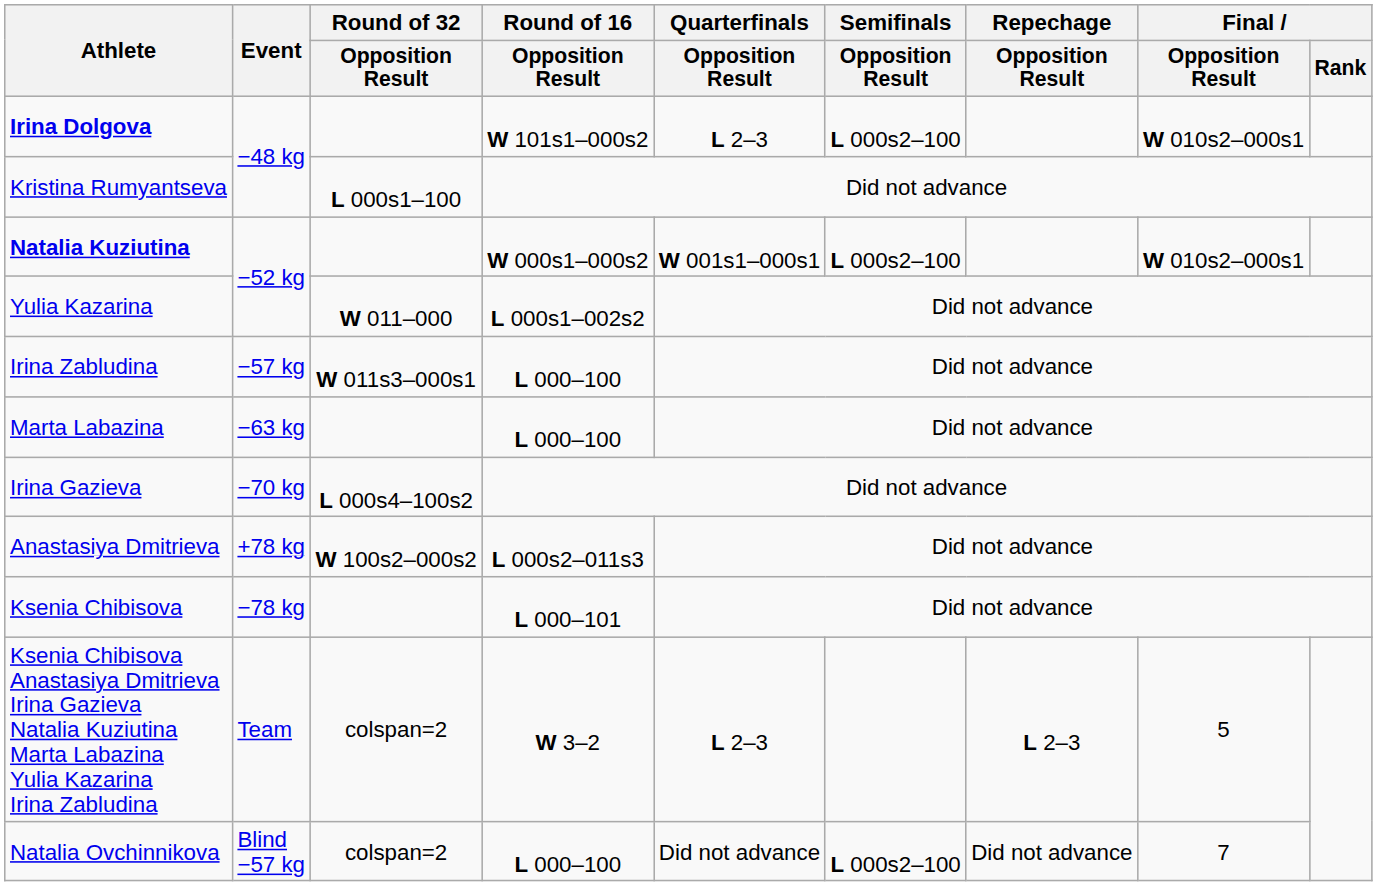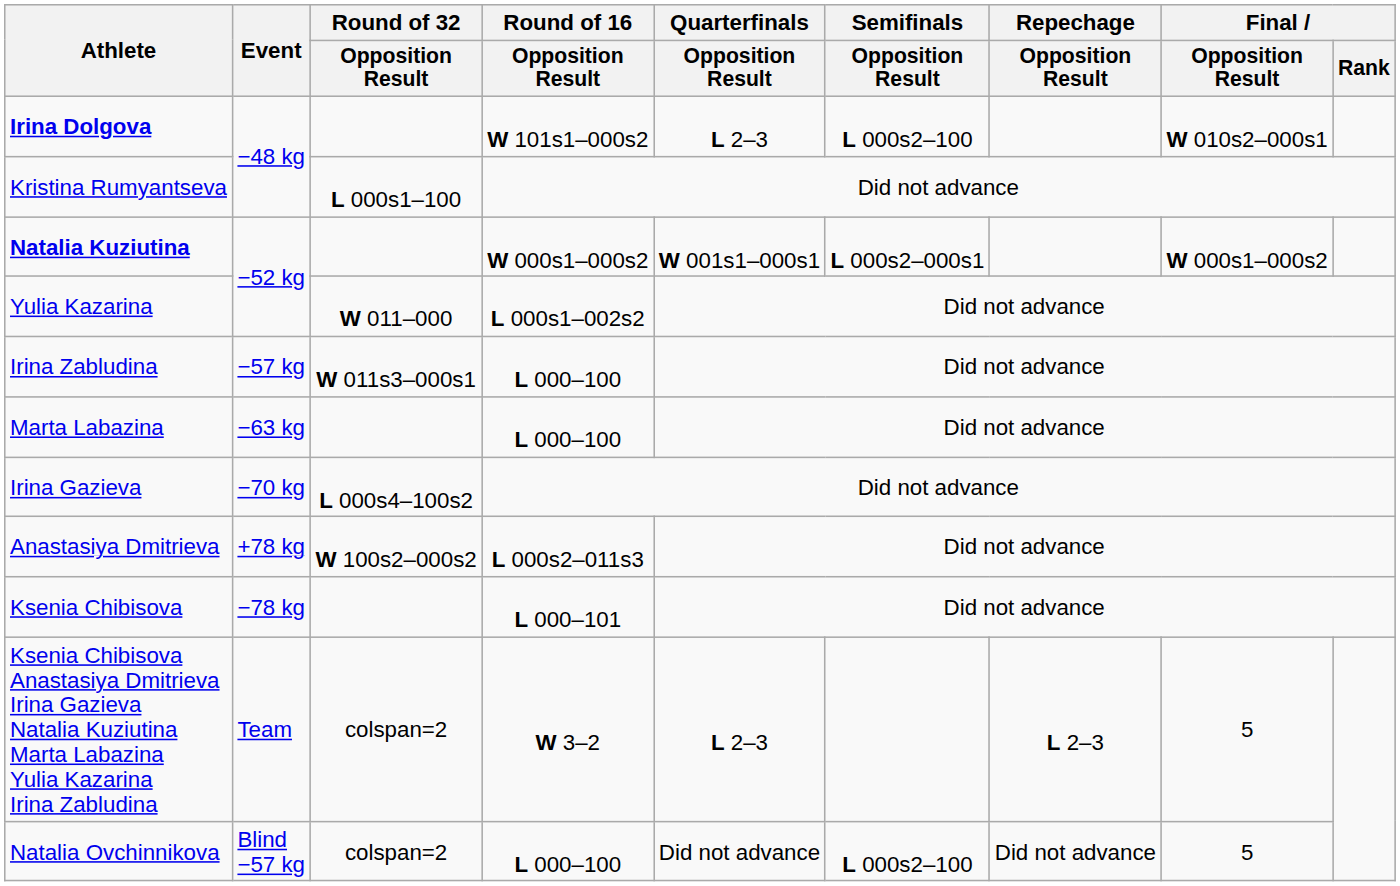(896, 260) L 000s2–100 -> (907, 260) L 000s2–000s1
(1224, 260) W 010s2–000s1 -> (1247, 260) W 000s1–000s2
(1224, 852) 7 -> (1247, 852) 5
